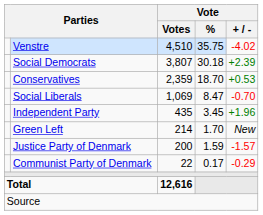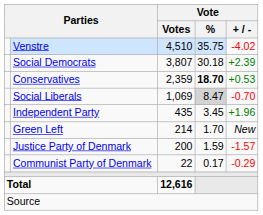(211, 79) normal -> (211, 79) bold
(213, 96) no background -> (213, 96) lightgrey background
